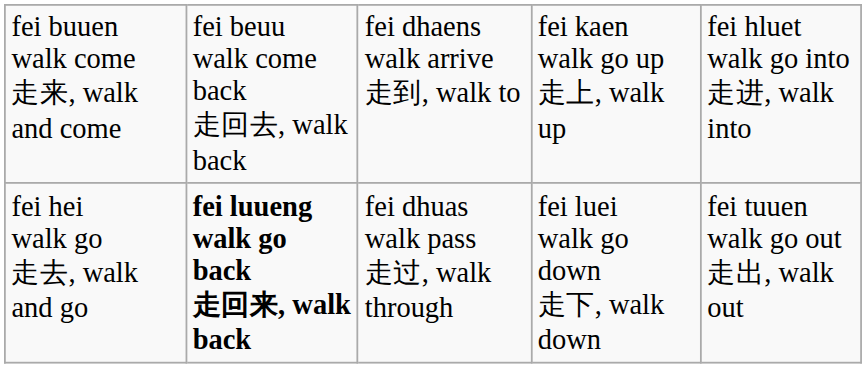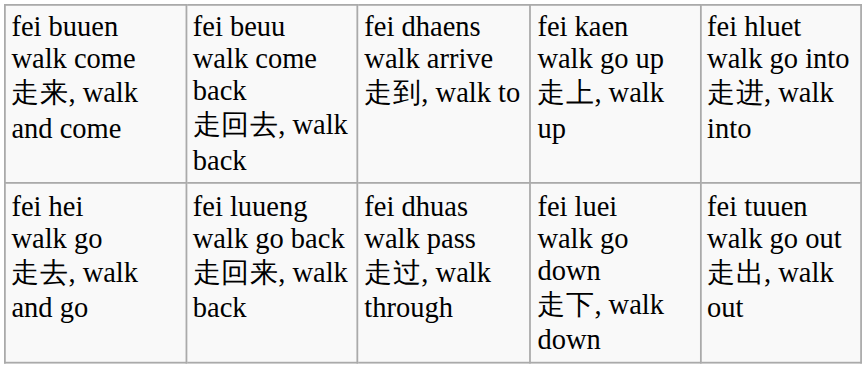(272, 272) bold -> (270, 256) normal
